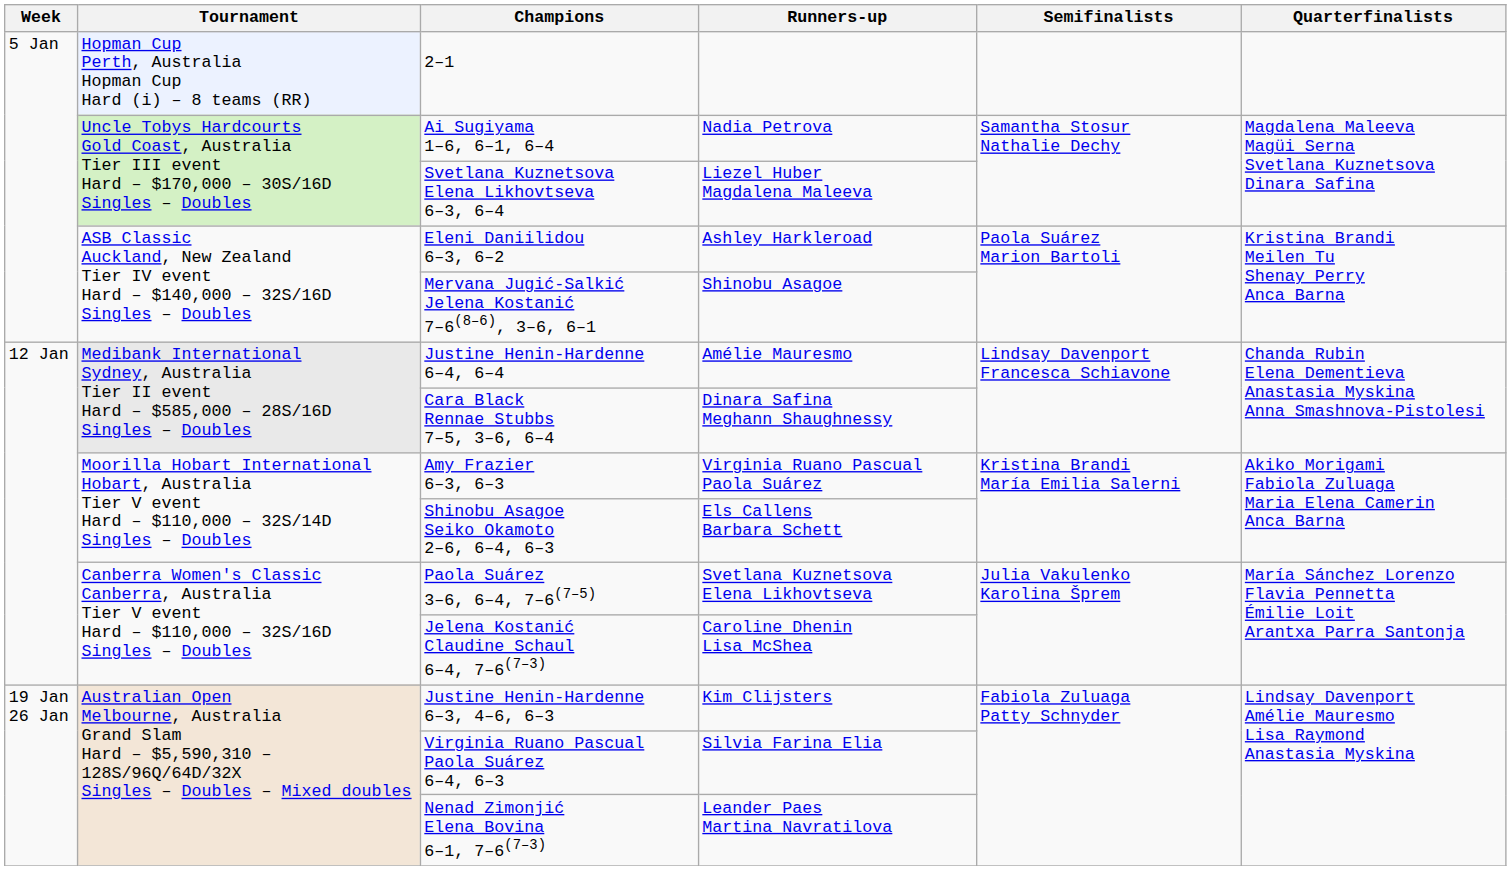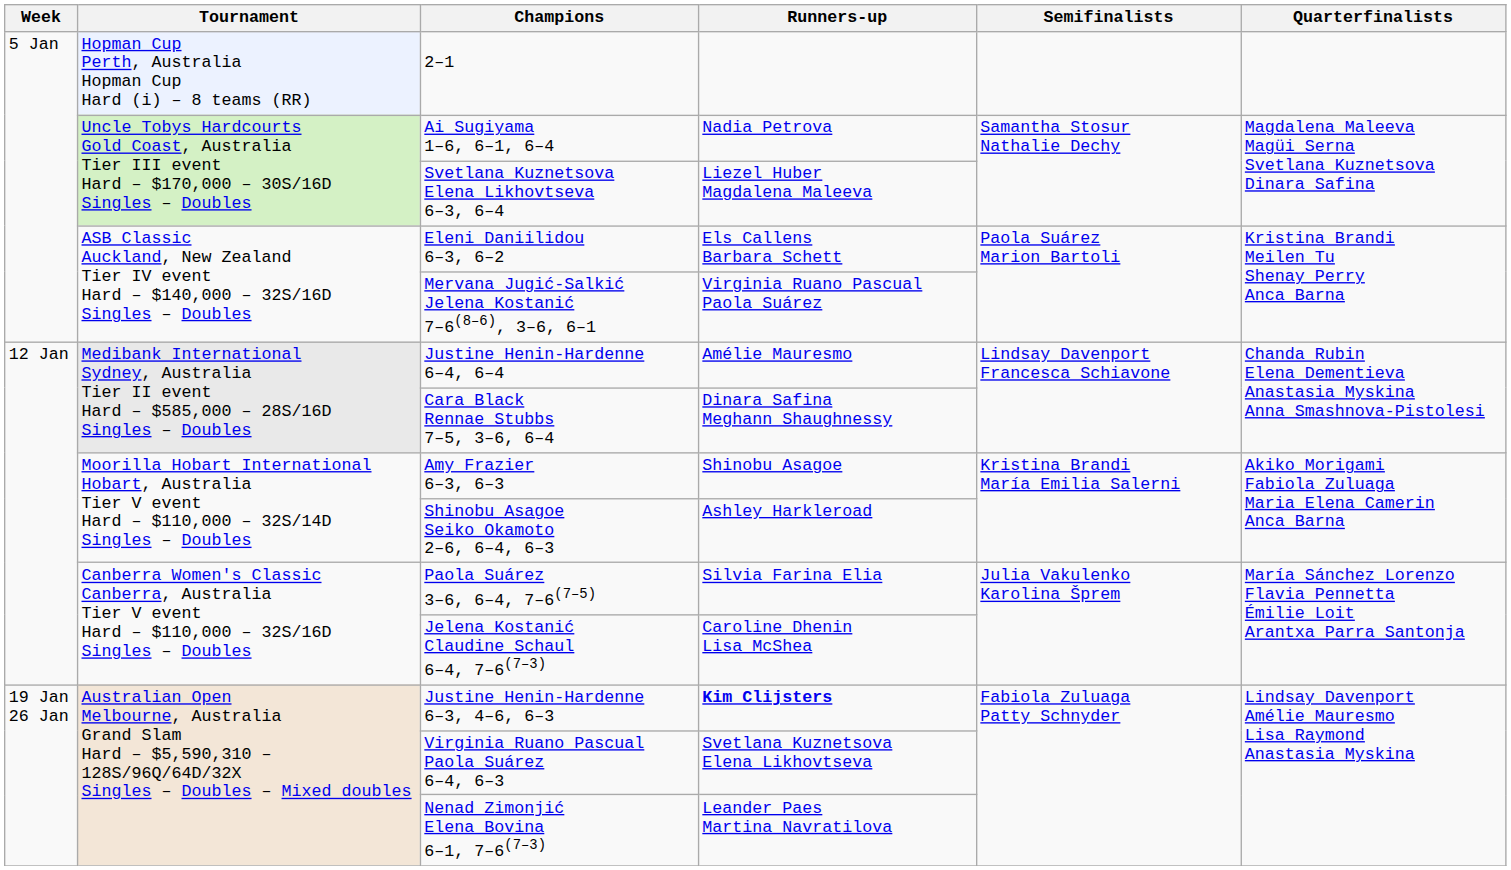(787, 240) Ashley Harkleroad -> (772, 249) Els Callens Barbara Schett
(772, 285) Shinobu Asagoe -> (812, 295) Virginia Ruano Pascual Paola Suárez
(812, 476) Virginia Ruano Pascual Paola Suárez -> (772, 466) Shinobu Asagoe
(772, 521) Els Callens Barbara Schett -> (787, 512) Ashley Harkleroad
(797, 586) Svetlana Kuznetsova Elena Likhovtseva -> (792, 577) Silvia Farina Elia
(767, 698) normal -> (767, 698) bold
(792, 744) Silvia Farina Elia -> (797, 754) Svetlana Kuznetsova Elena Likhovtseva
